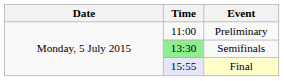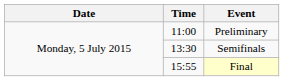(184, 48) lightgreen background -> (184, 48) no background
(184, 66) lavender background -> (184, 66) no background
